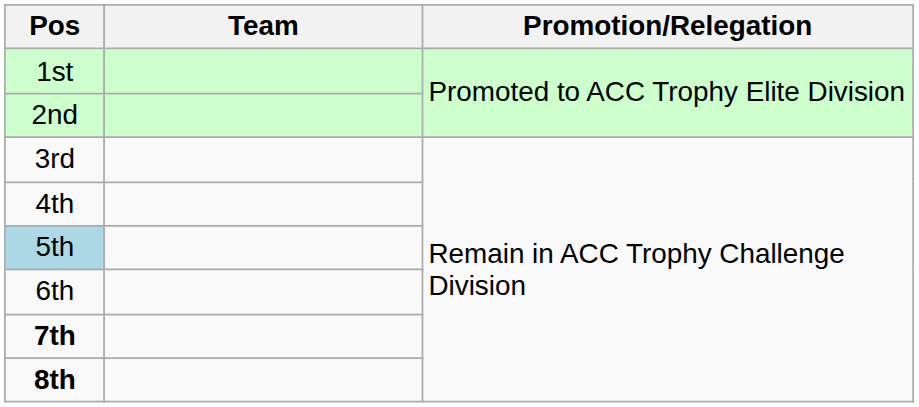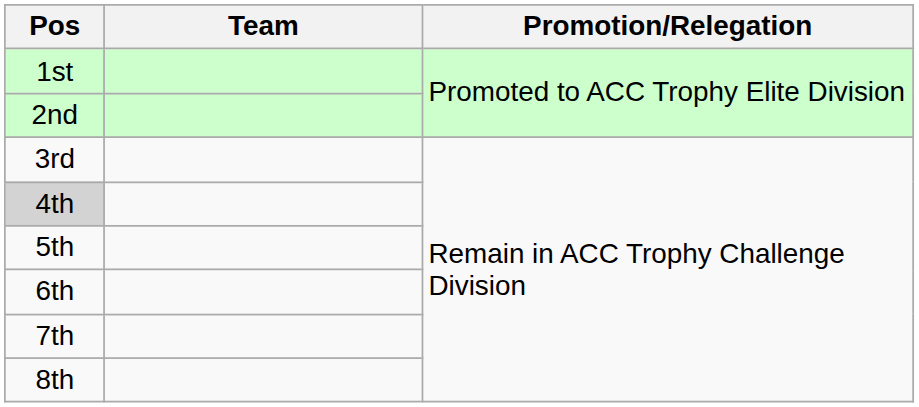(55, 203) no background -> (55, 203) lightgrey background
(55, 247) lightblue background -> (55, 247) no background
(55, 335) bold -> (55, 335) normal
(55, 379) bold -> (55, 379) normal
